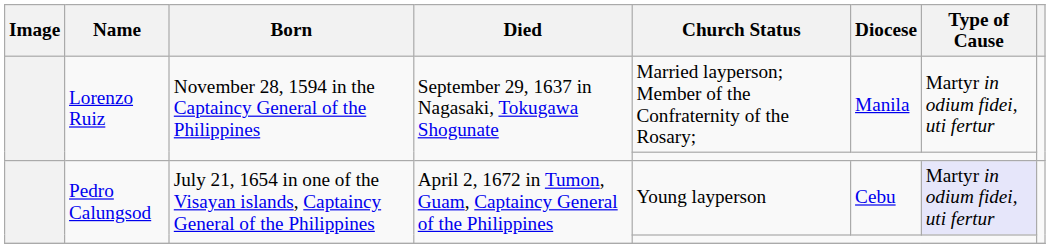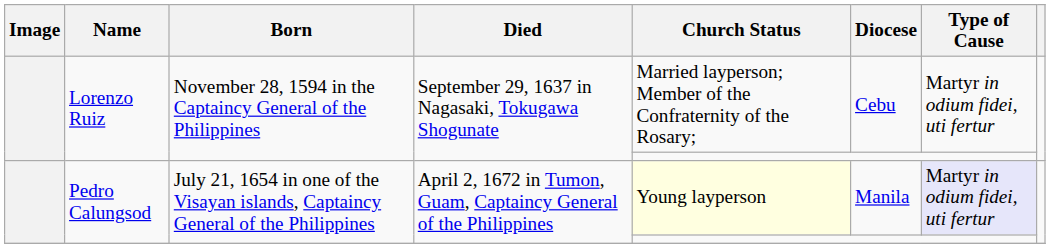(882, 104) Manila -> (875, 104) Cebu
(701, 197) no background -> (701, 197) lightyellow background
(875, 197) Cebu -> (882, 197) Manila
